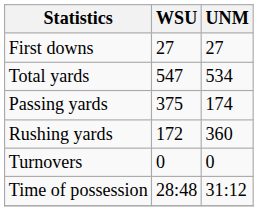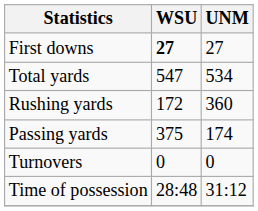(165, 47) normal -> (165, 47) bold
rows swapped: (61, 133) <-> (58, 104)
